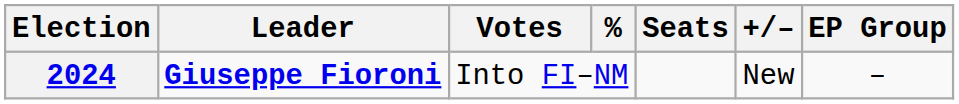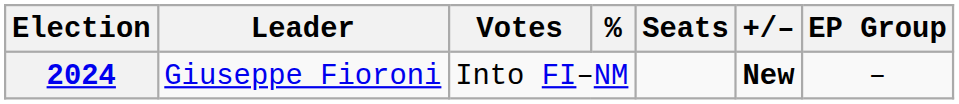(303, 76) bold -> (303, 76) normal
(768, 76) normal -> (768, 76) bold
